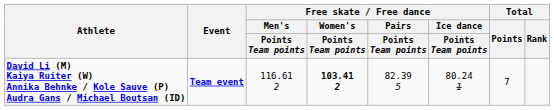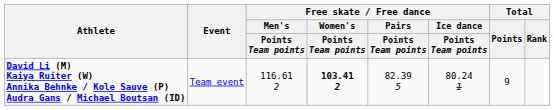(217, 81) bold -> (217, 81) normal
(507, 81) 7 -> (507, 81) 9
